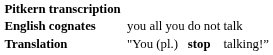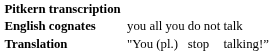(199, 43) bold -> (199, 43) normal
